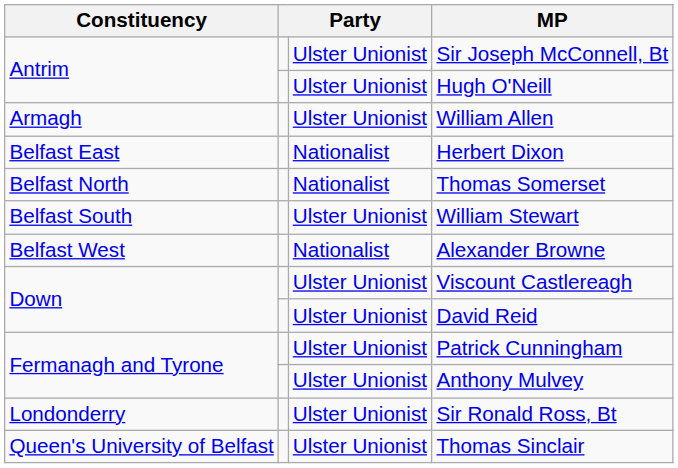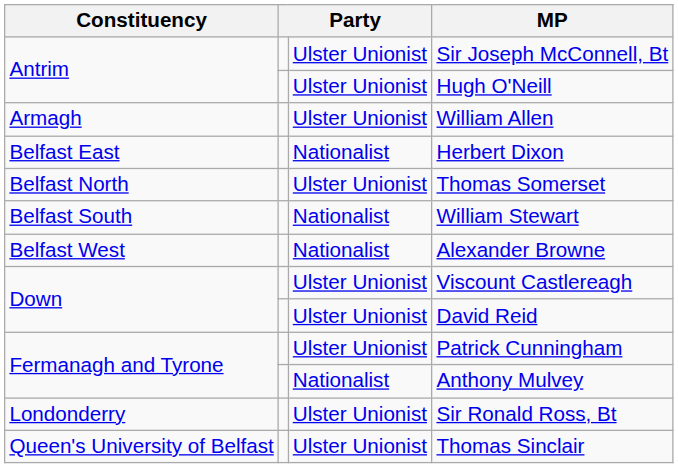(341, 184) Nationalist -> (360, 184) Ulster Unionist
(360, 217) Ulster Unionist -> (341, 217) Nationalist
(360, 380) Ulster Unionist -> (341, 380) Nationalist
